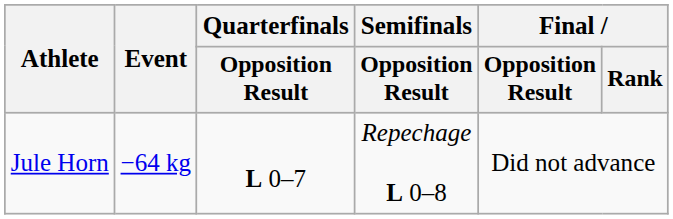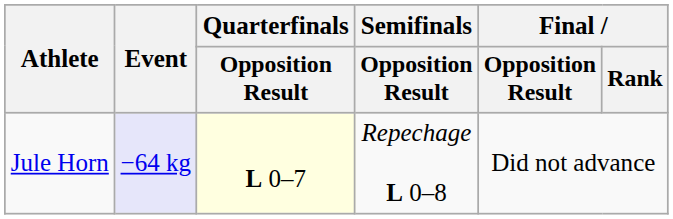(156, 163) no background -> (156, 163) lavender background
(276, 178) no background -> (276, 178) lightyellow background
